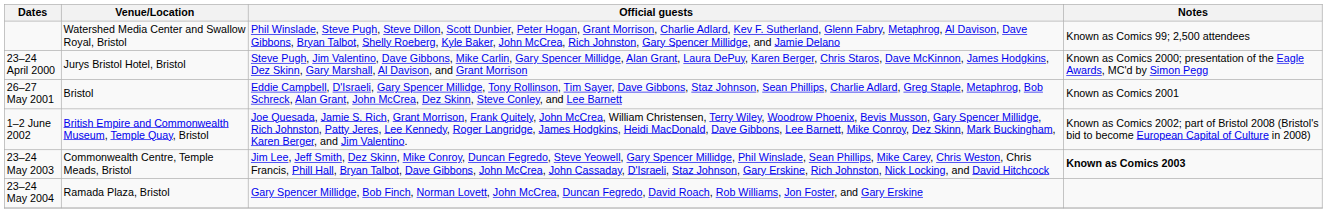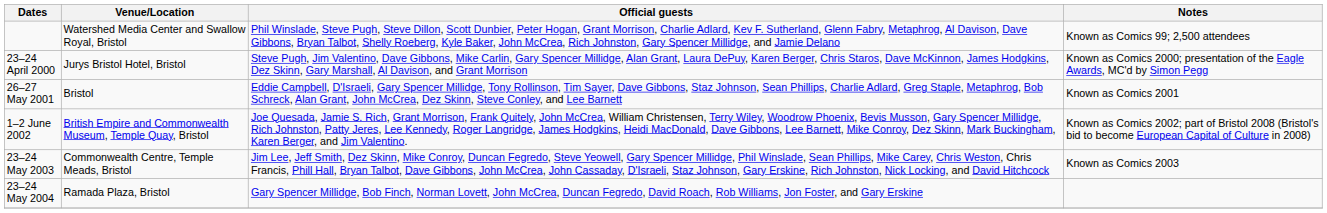(1126, 164) bold -> (1123, 164) normal
